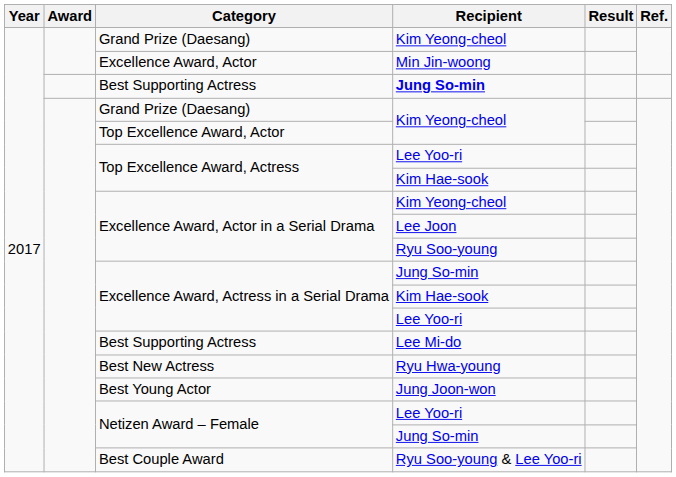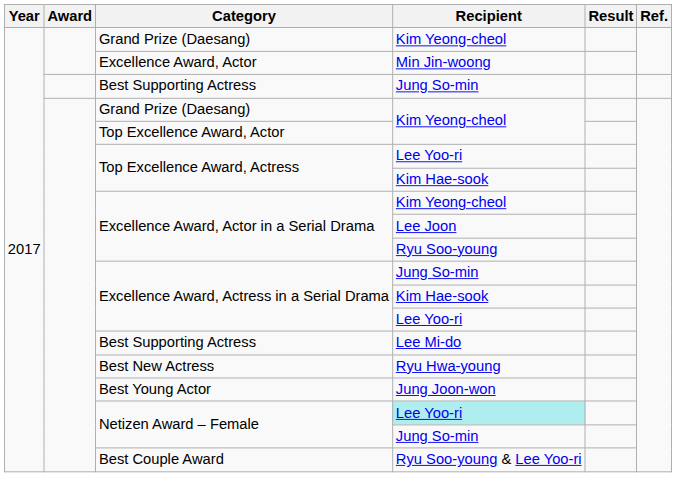(440, 86) bold -> (437, 86) normal
(429, 413) no background -> (429, 413) paleturquoise background
